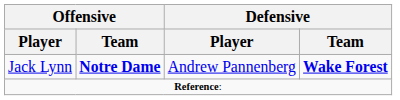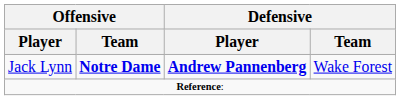(232, 66) normal -> (237, 66) bold
(345, 66) bold -> (353, 66) normal
